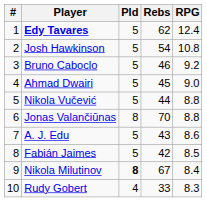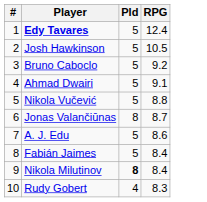- column: (157, 13)
(189, 48) 10.8 -> (157, 48) 10.5
(192, 83) 9.0 -> (160, 83) 9.1
(192, 118) 8.8 -> (160, 118) 8.7
(192, 153) 8.5 -> (160, 153) 8.4
